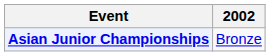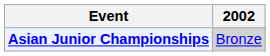(239, 39) no background -> (239, 39) lightgrey background
